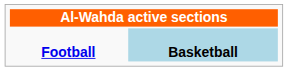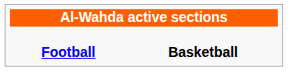(203, 52) lightblue background -> (203, 52) no background
